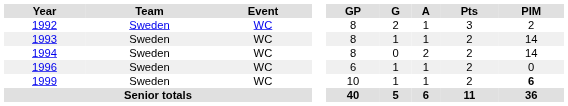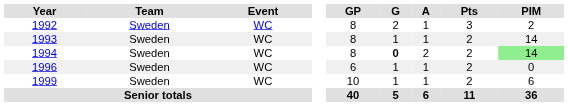(396, 53) normal -> (396, 53) bold
(531, 53) no background -> (531, 53) lightgreen background
(531, 81) bold -> (531, 81) normal
